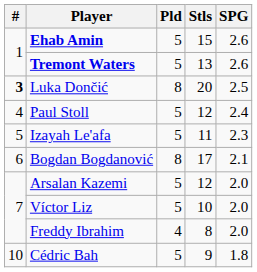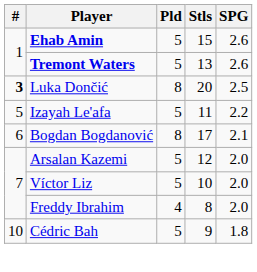- row: (59, 111)
(239, 135) 2.3 -> (239, 111) 2.2
